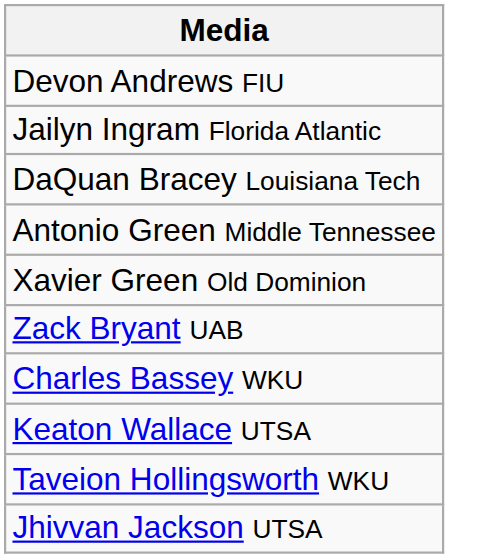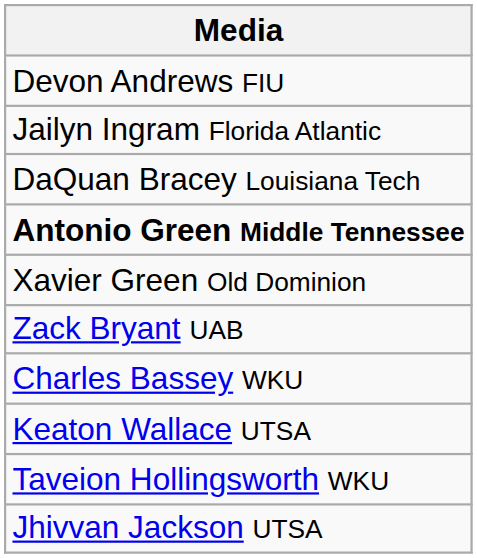(224, 230) normal -> (239, 230) bold
